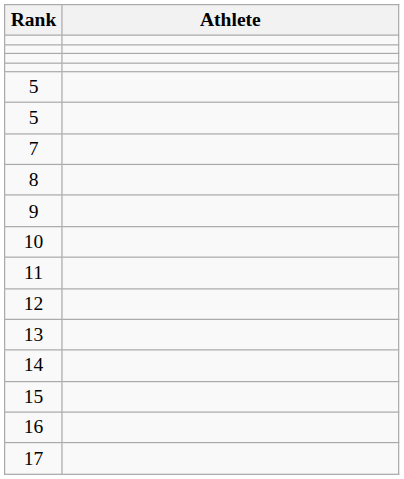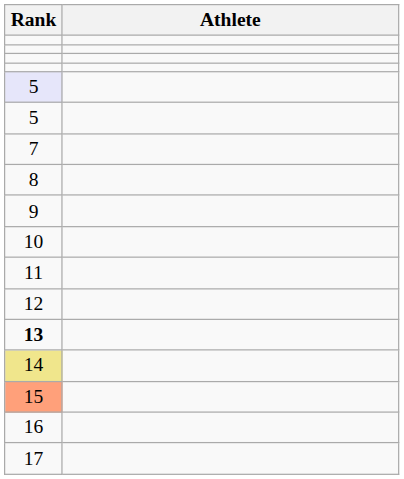(34, 86) no background -> (34, 86) lavender background
(34, 334) normal -> (34, 334) bold
(34, 365) no background -> (34, 365) khaki background
(34, 396) no background -> (34, 396) lightsalmon background
